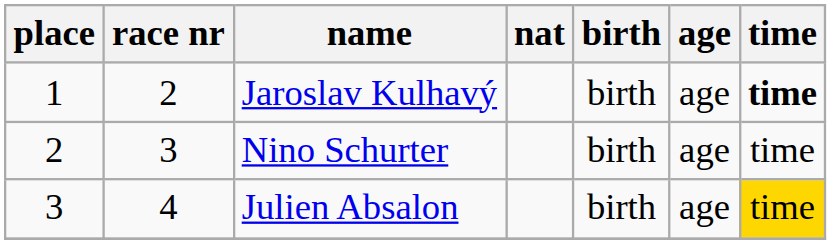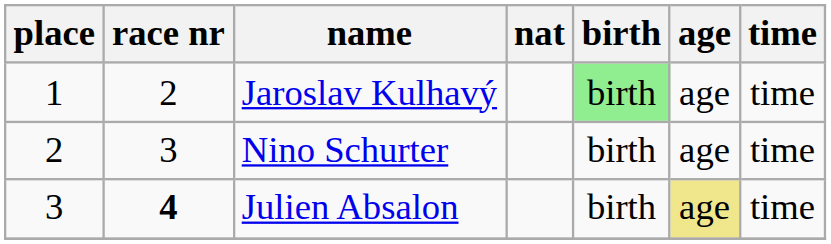(621, 91) no background -> (621, 91) lightgreen background
(782, 91) bold -> (782, 91) normal
(168, 207) normal -> (168, 207) bold
(705, 207) no background -> (705, 207) khaki background
(782, 207) gold background -> (782, 207) no background
